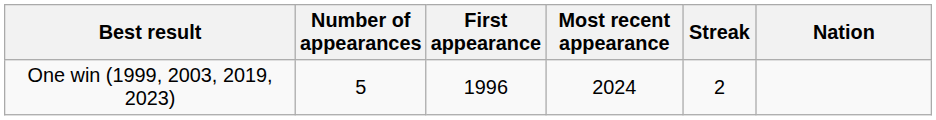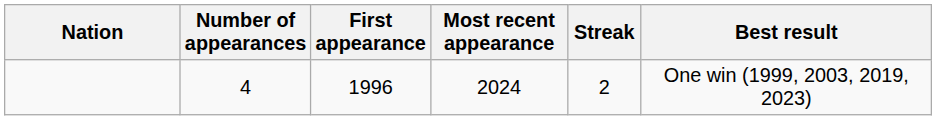columns swapped: (844, 31) <-> (150, 31)
(361, 86) 5 -> (246, 86) 4
